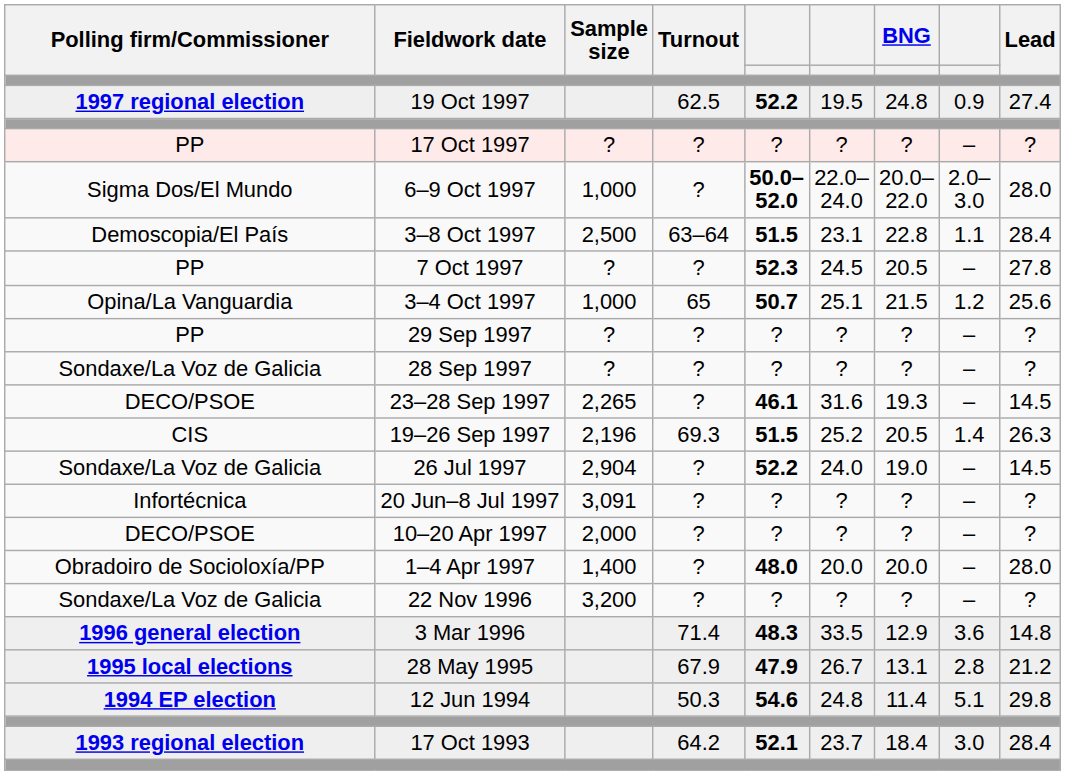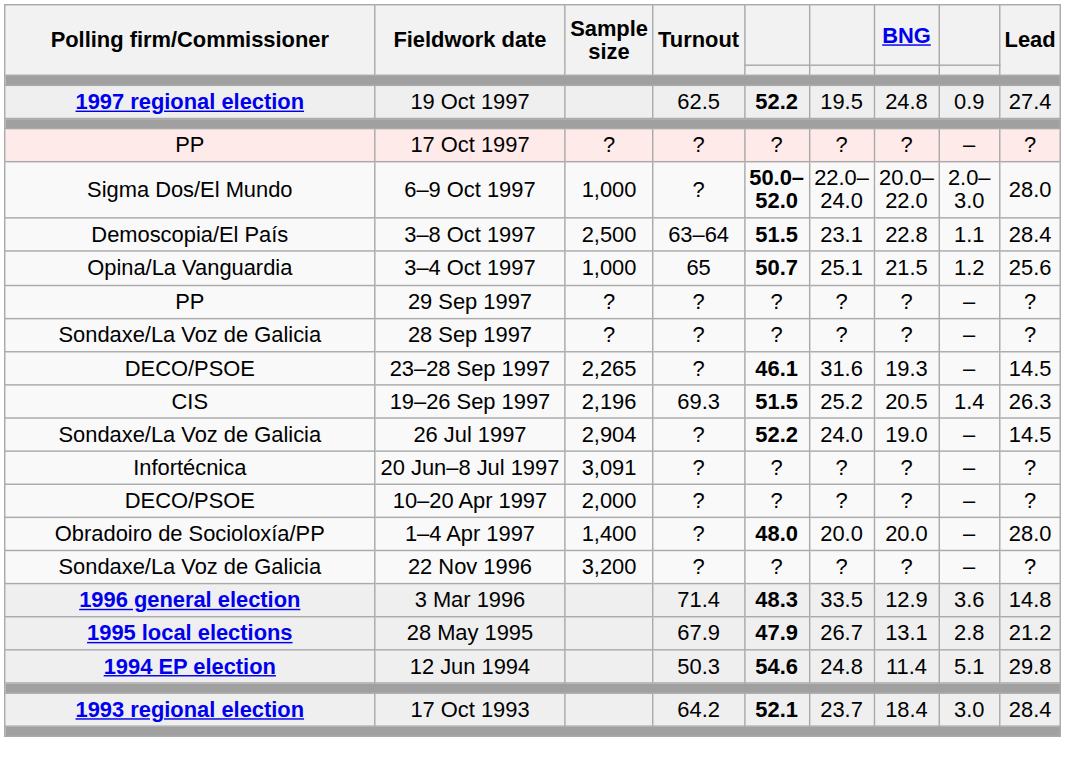- row: (190, 268)
